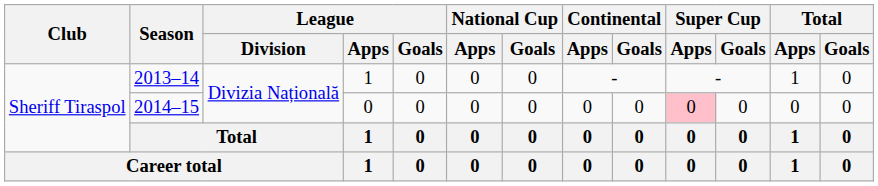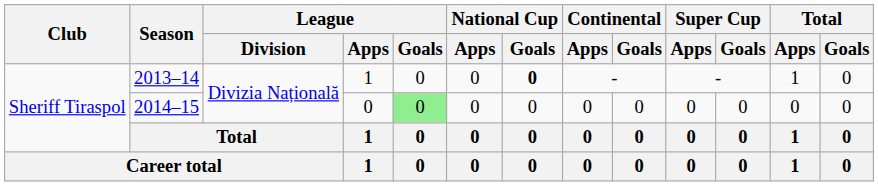(532, 78) normal -> (532, 78) bold
(420, 107) no background -> (420, 107) lightgreen background
(691, 107) pink background -> (691, 107) no background
